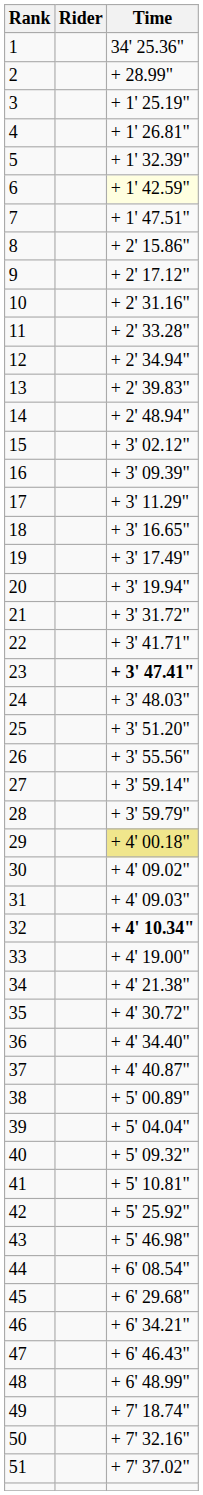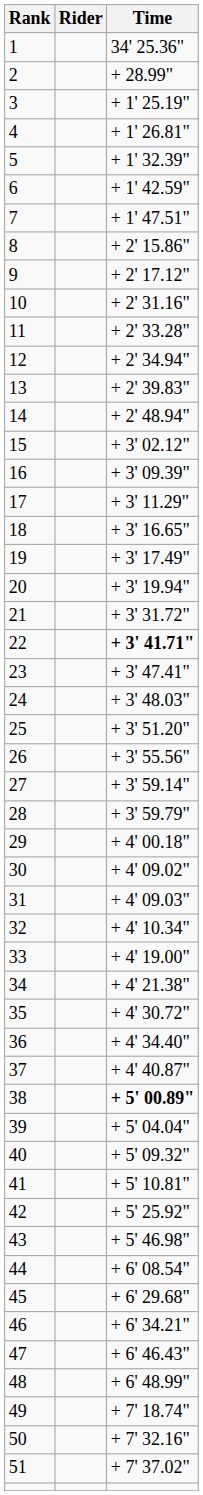(150, 189) lightyellow background -> (150, 189) no background
(150, 643) normal -> (153, 643) bold
(153, 672) bold -> (150, 672) normal
(150, 842) khaki background -> (150, 842) no background
(153, 928) bold -> (150, 928) normal
(150, 1098) normal -> (153, 1098) bold
